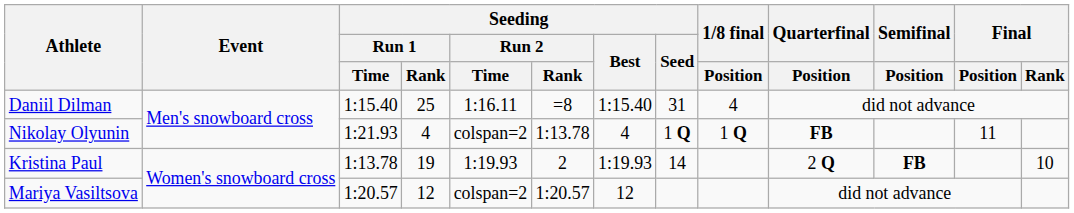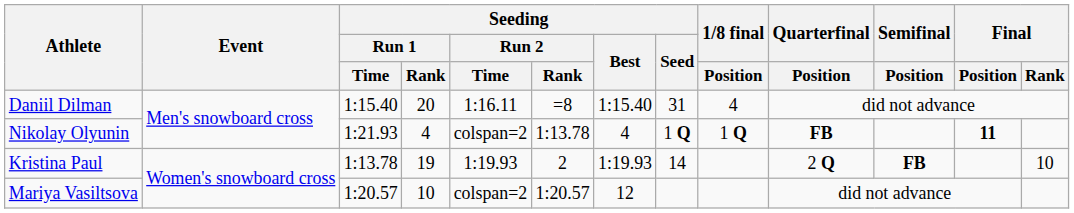(426, 104) 25 -> (426, 104) 20
(988, 134) normal -> (988, 134) bold
(426, 193) 12 -> (426, 193) 10
